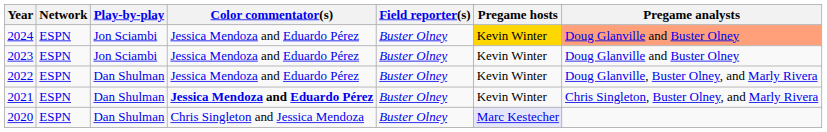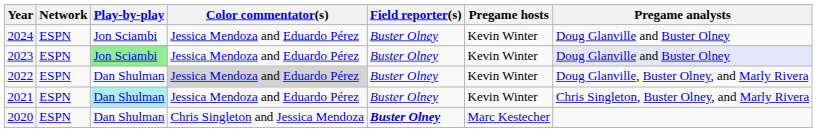(512, 35) gold background -> (503, 35) no background
(652, 35) lightsalmon background -> (643, 35) no background
(125, 55) no background -> (125, 55) lightgreen background
(652, 55) no background -> (643, 55) lavender background
(265, 76) no background -> (265, 76) lightgrey background
(129, 96) no background -> (129, 96) paleturquoise background
(272, 96) bold -> (265, 96) normal
(413, 117) normal -> (405, 117) bold
(518, 117) lavender background -> (509, 117) no background
